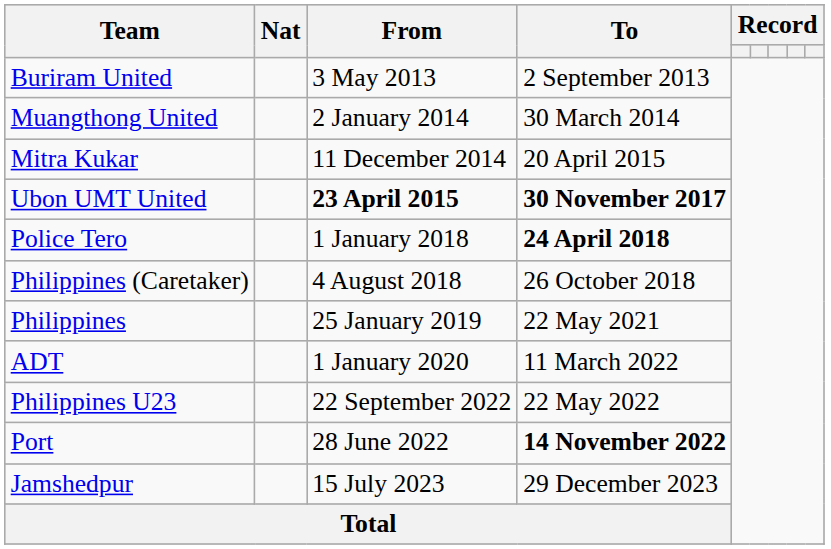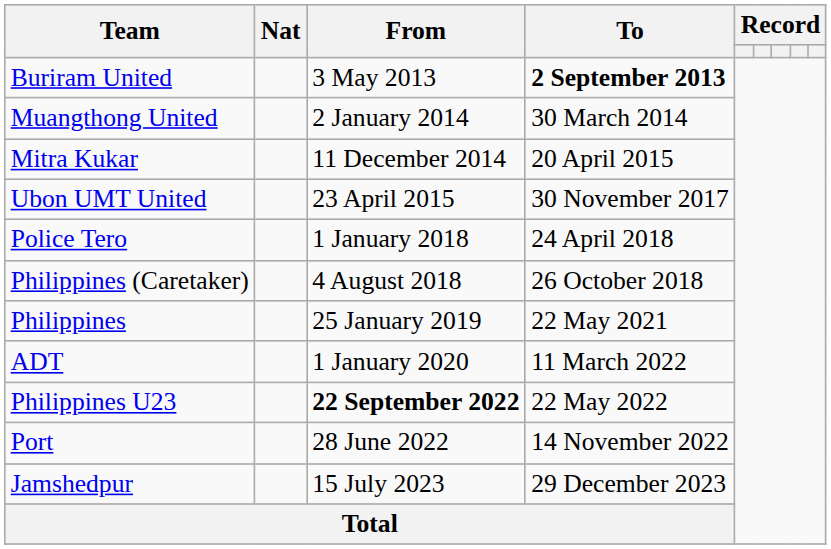(616, 77) normal -> (628, 77) bold
(386, 198) bold -> (383, 199) normal
(625, 198) bold -> (630, 199) normal
(596, 239) bold -> (602, 239) normal
(412, 402) normal -> (416, 402) bold
(625, 442) bold -> (630, 442) normal
